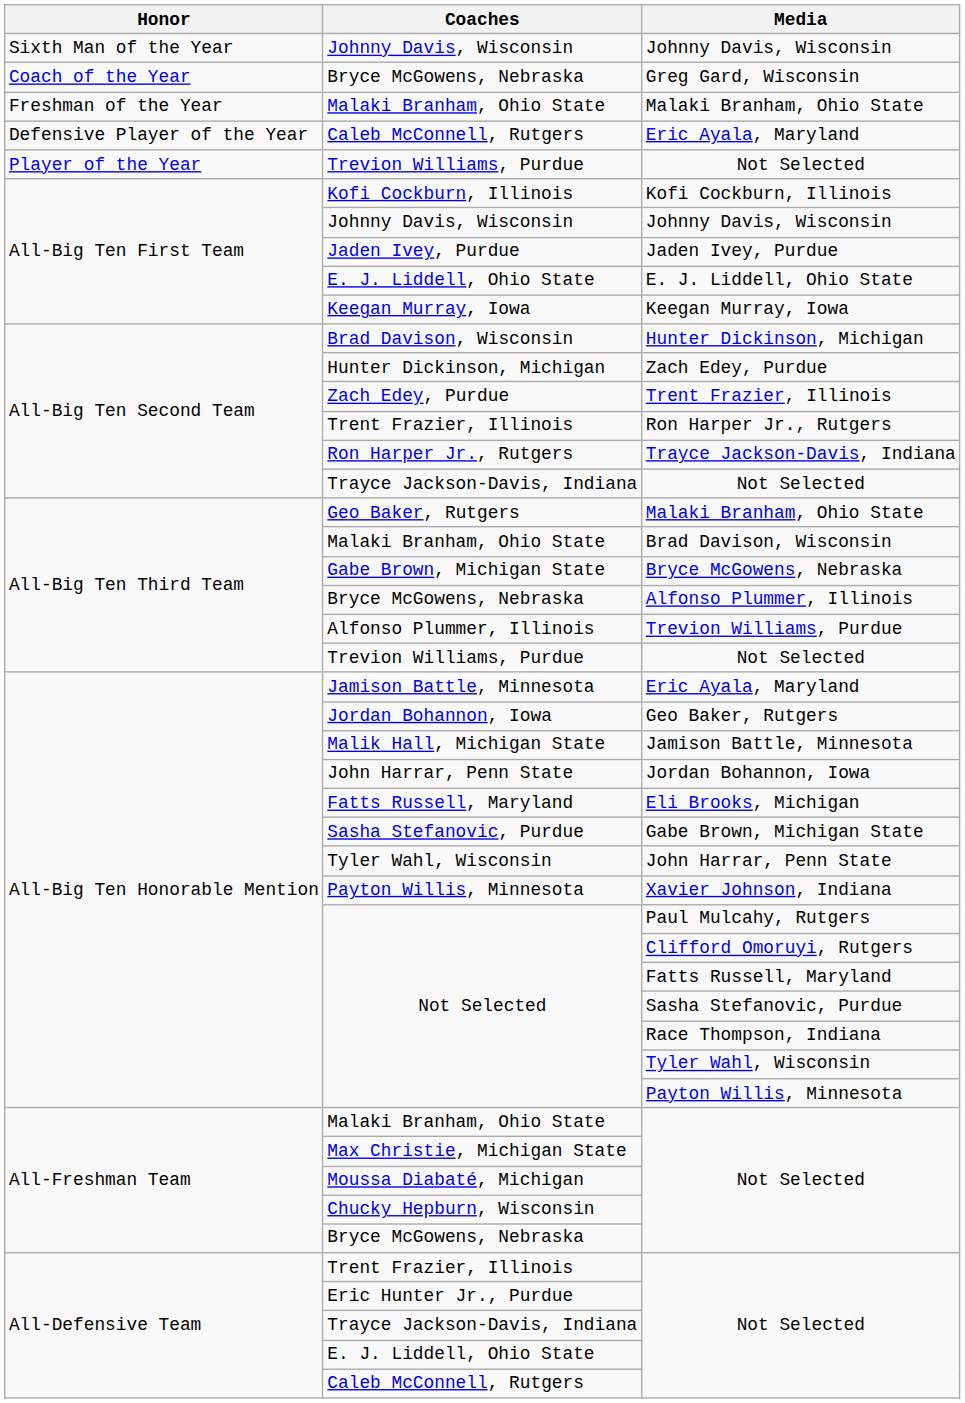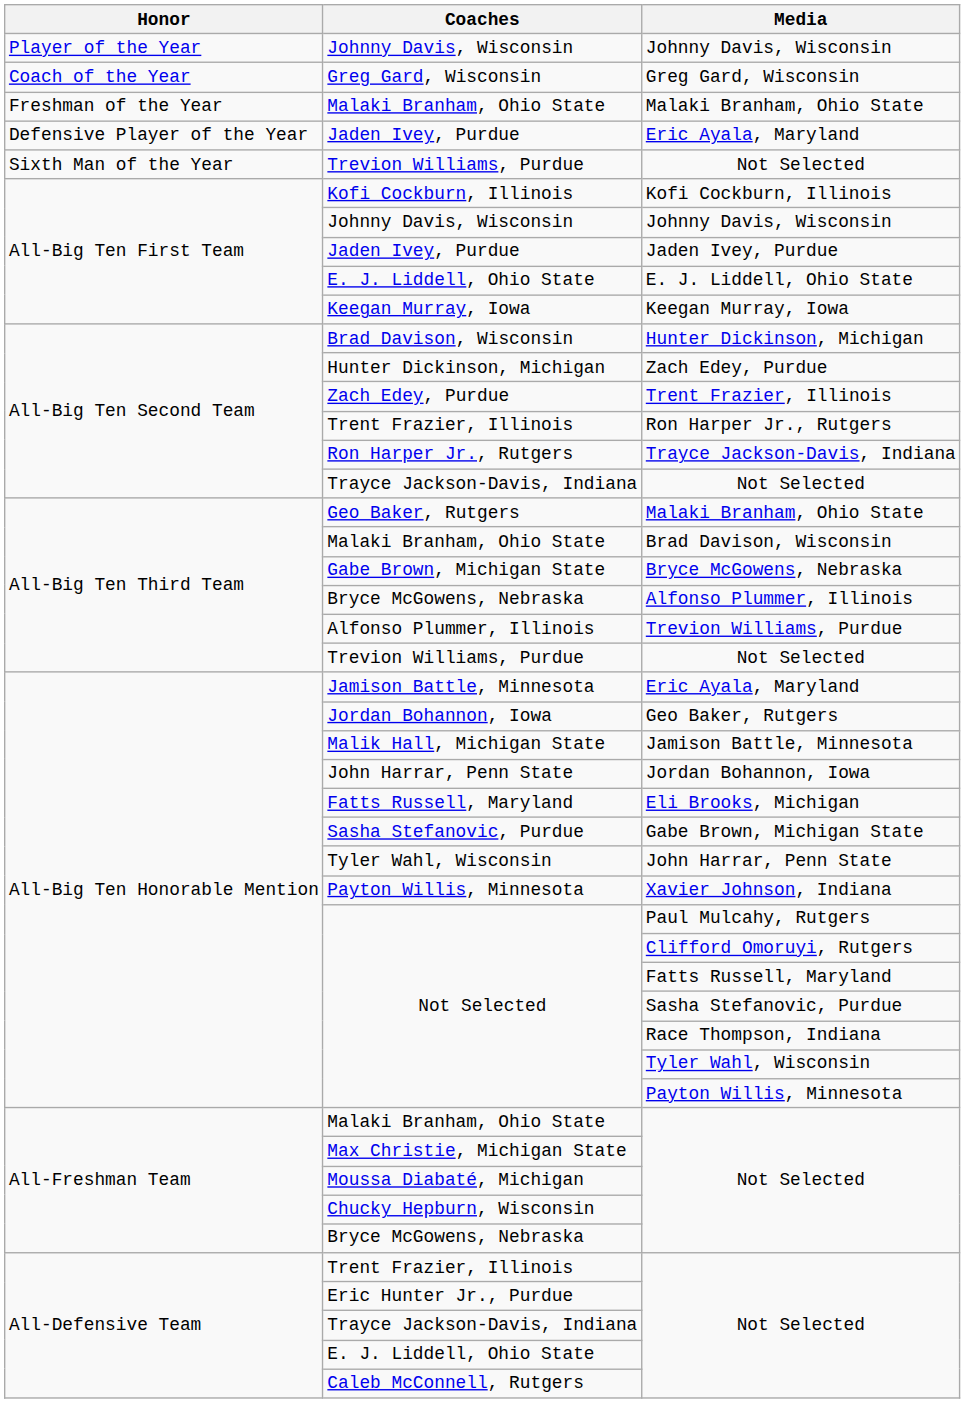(121, 48) Sixth Man of the Year -> (105, 48) Player of the Year
(456, 77) Bryce McGowens, Nebraska -> (434, 77) Greg Gard, Wisconsin
(456, 135) Caleb McConnell, Rutgers -> (424, 135) Jaden Ivey, Purdue
(105, 164) Player of the Year -> (121, 164) Sixth Man of the Year
